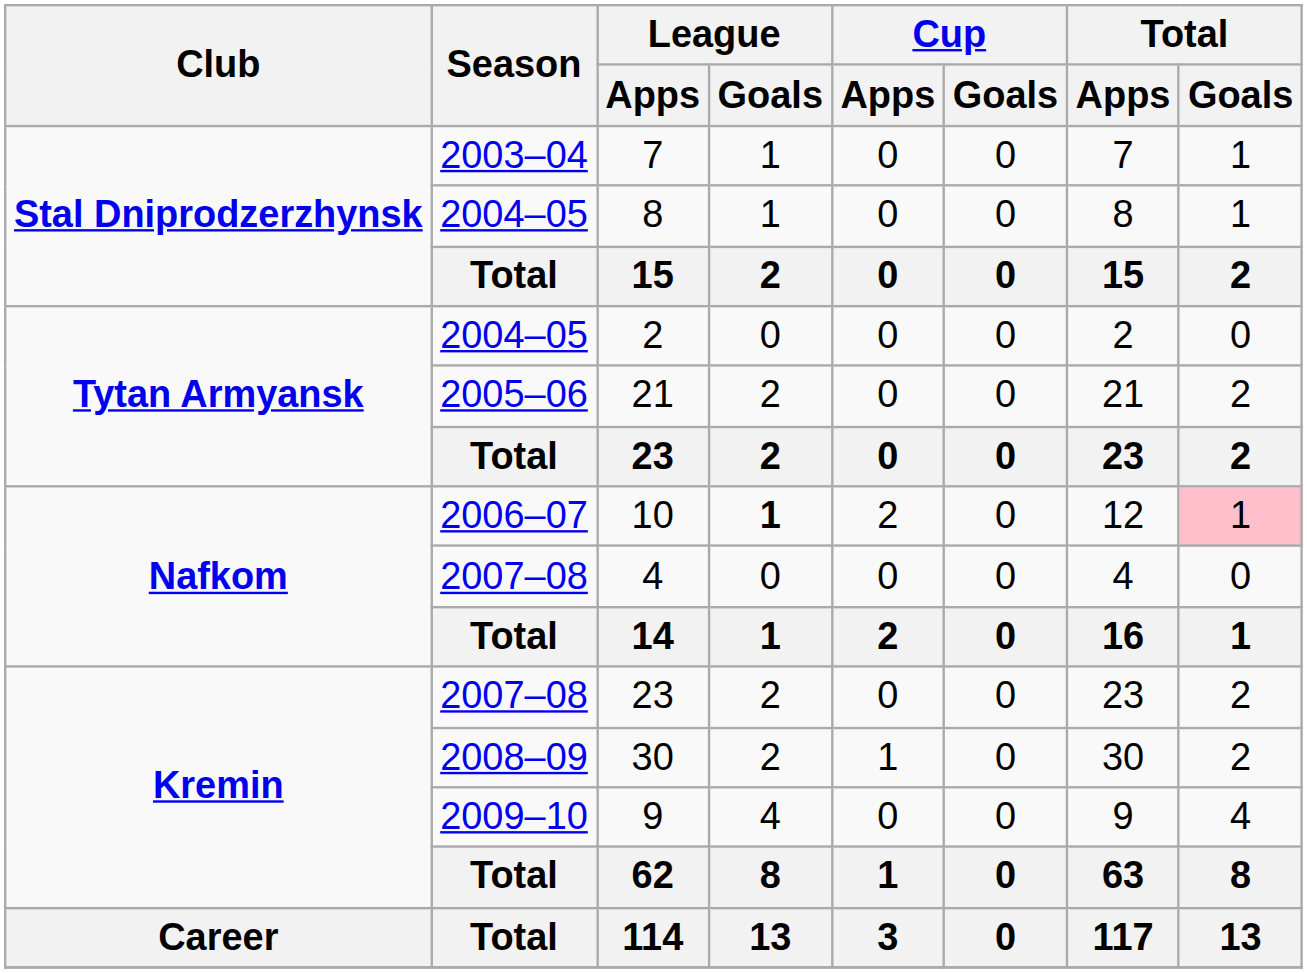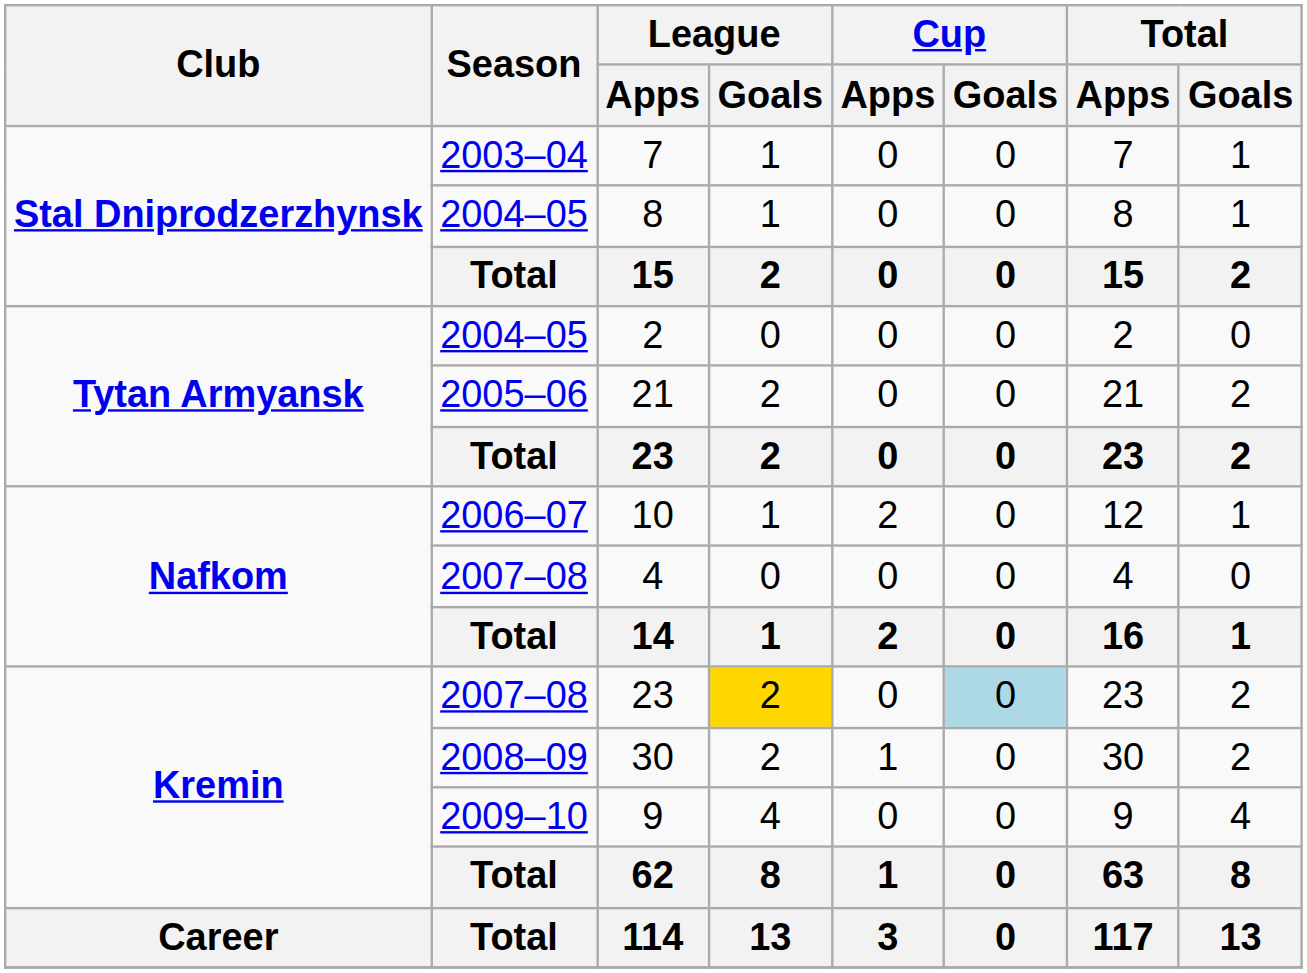(770, 515) bold -> (770, 515) normal
(1241, 515) pink background -> (1241, 515) no background
(770, 696) no background -> (770, 696) gold background
(1005, 696) no background -> (1005, 696) lightblue background
